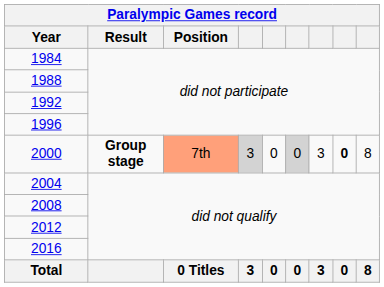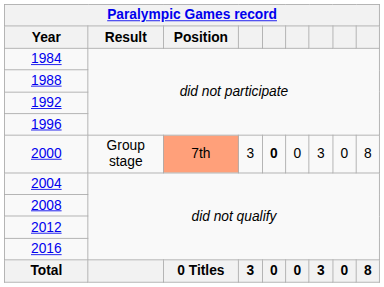(126, 154) bold -> (126, 154) normal
(250, 154) lightgrey background -> (250, 154) no background
(274, 154) normal -> (274, 154) bold
(297, 154) lightgrey background -> (297, 154) no background
(344, 154) bold -> (344, 154) normal
